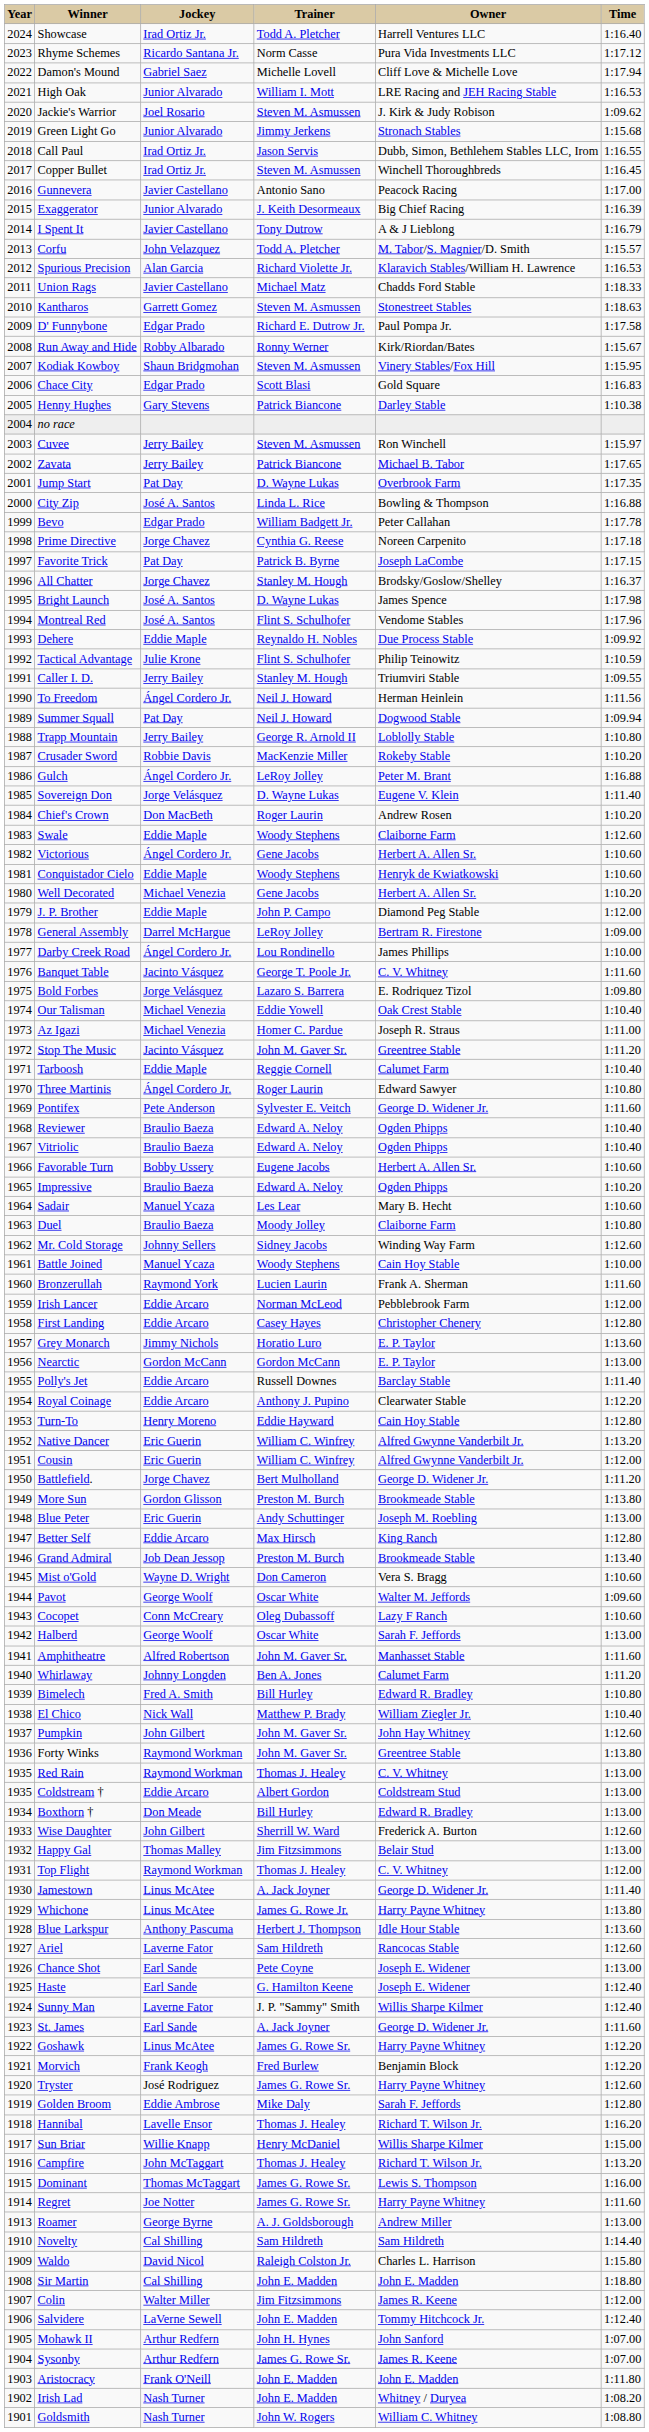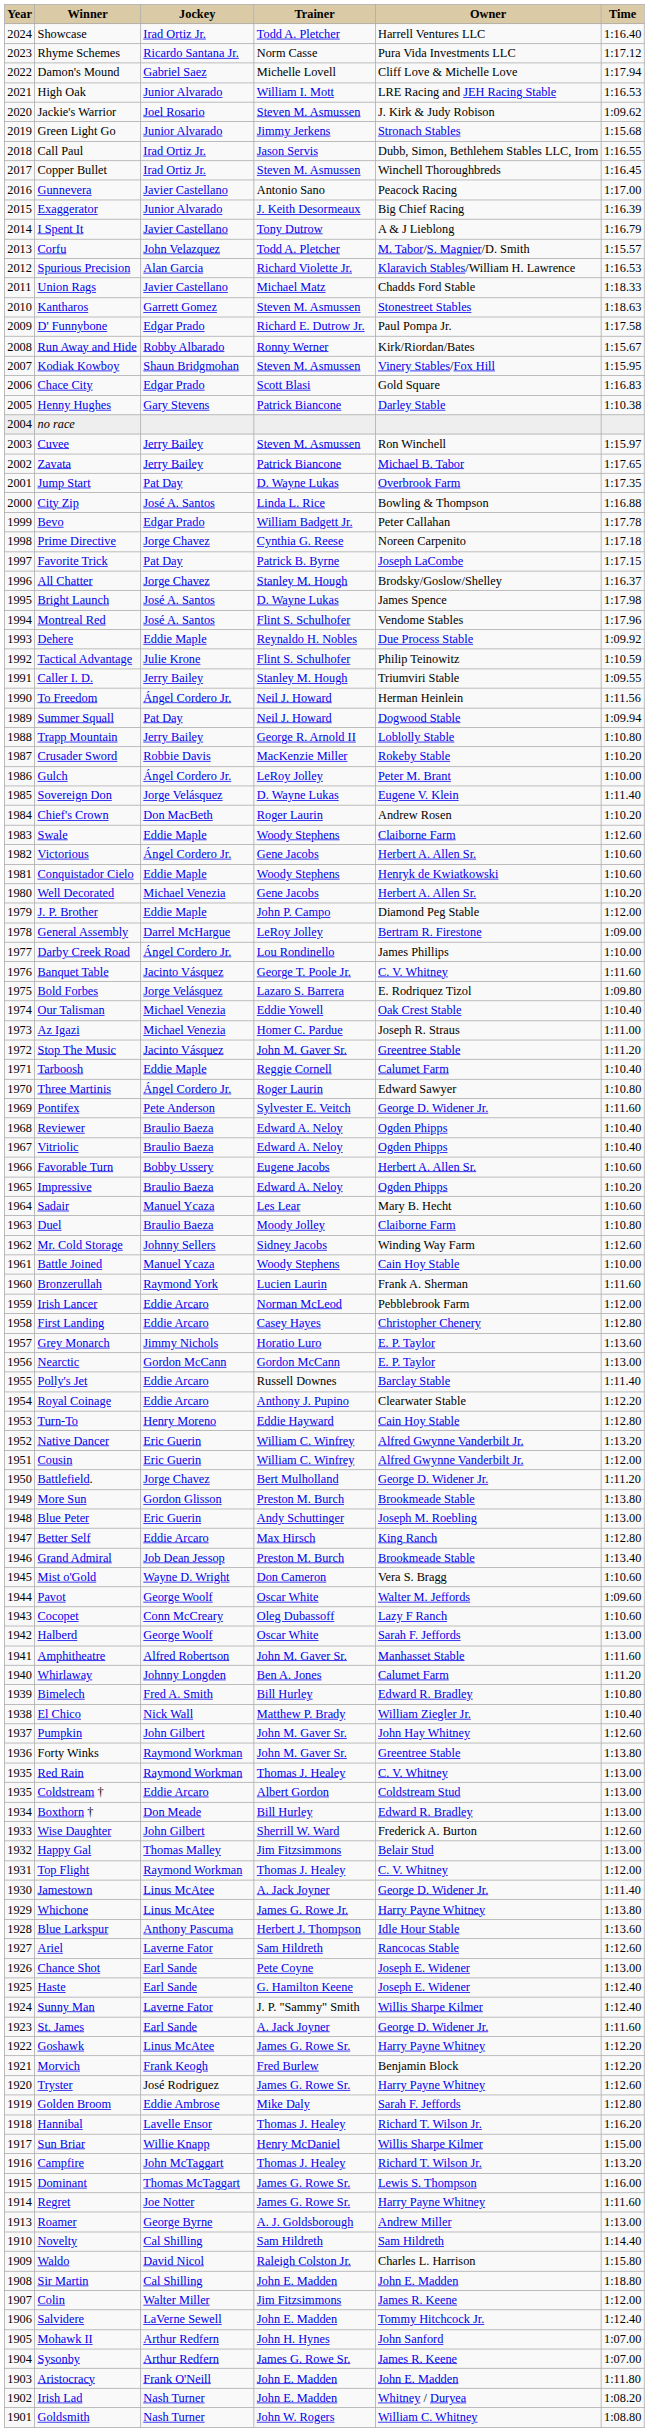(623, 776) 1:16.88 -> (623, 776) 1:10.00
